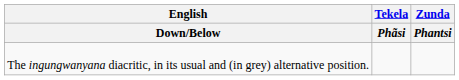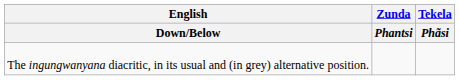columns swapped: (433, 33) <-> (391, 33)
